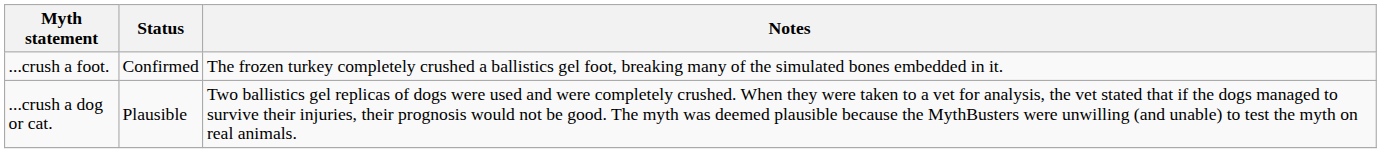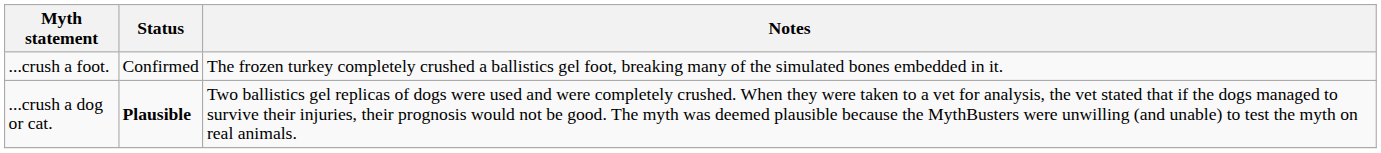(155, 113) normal -> (157, 113) bold
